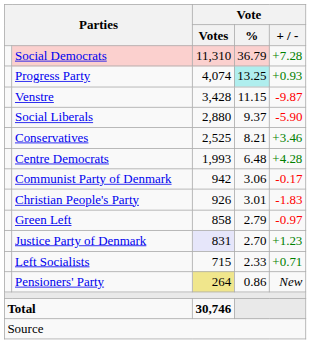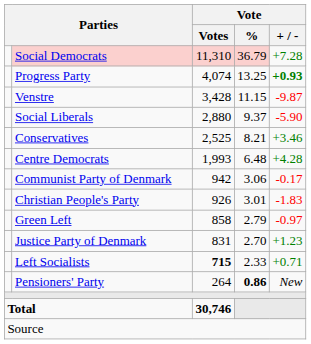(252, 76) paleturquoise background -> (252, 76) no background
(287, 76) normal -> (287, 76) bold
(222, 240) lavender background -> (222, 240) no background
(222, 261) normal -> (222, 261) bold
(222, 281) khaki background -> (222, 281) no background
(255, 281) normal -> (255, 281) bold
